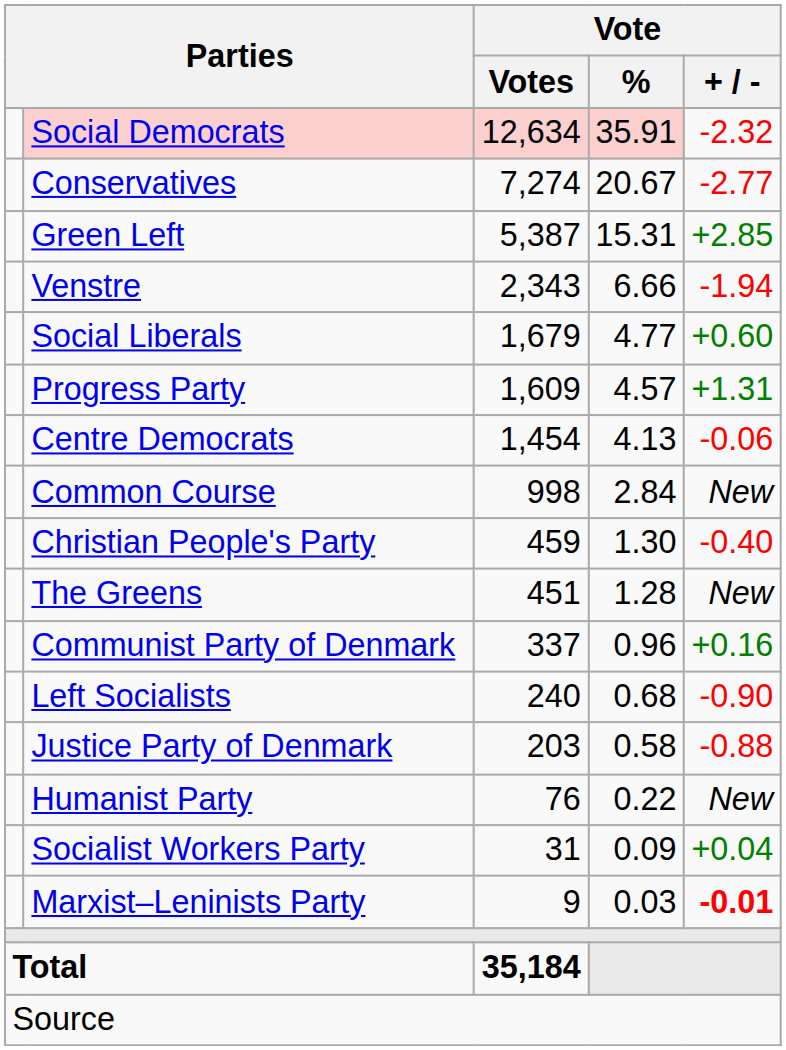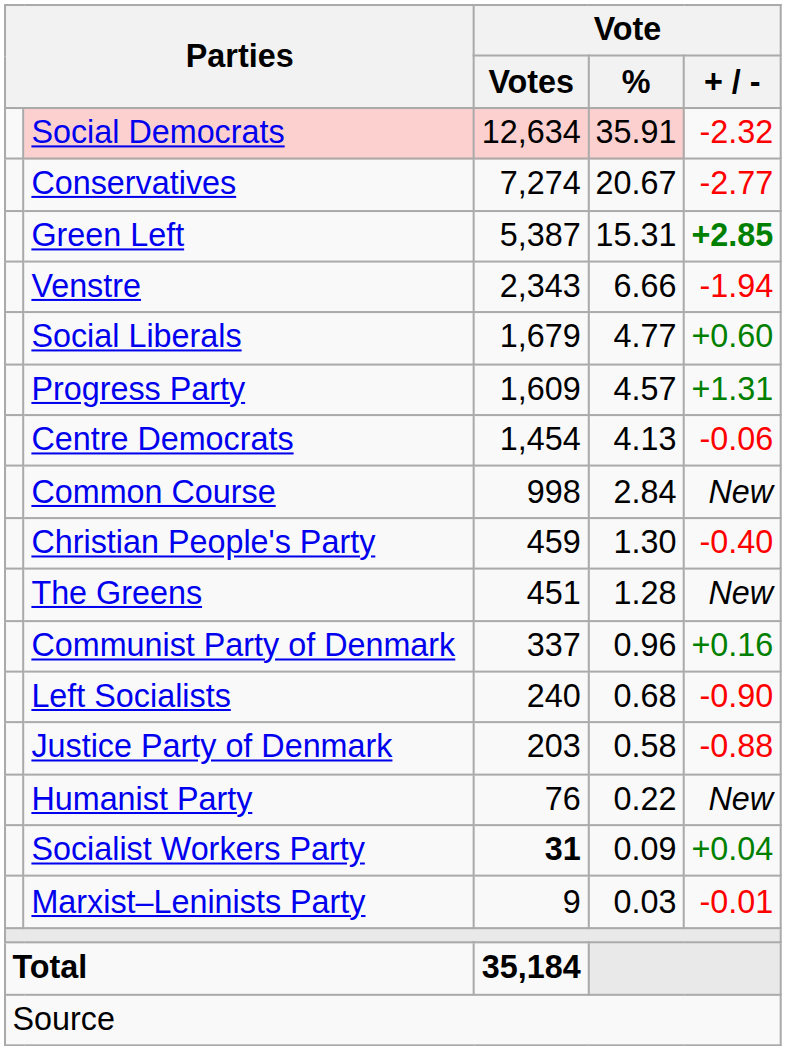(732, 235) normal -> (732, 235) bold
(563, 850) normal -> (563, 850) bold
(736, 901) bold -> (736, 901) normal
